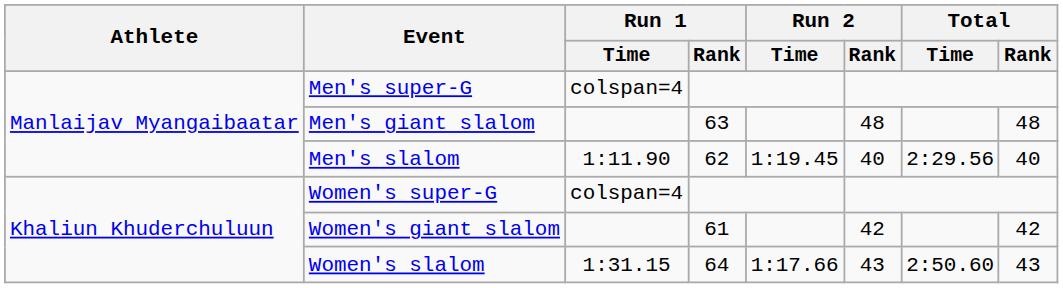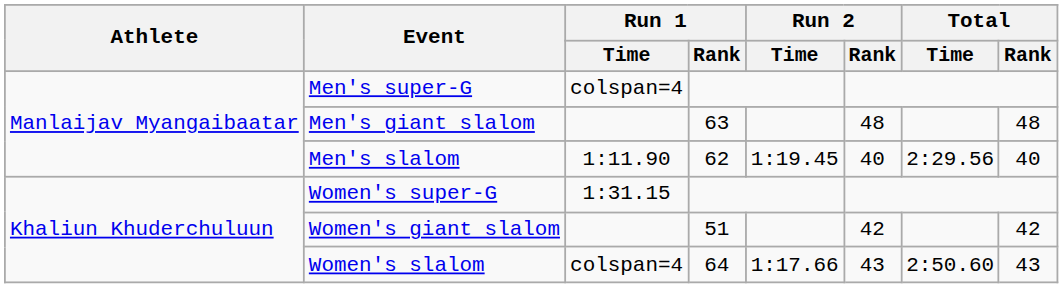(627, 194) colspan=4 -> (627, 194) 1:31.15
(717, 229) 61 -> (717, 229) 51
(627, 264) 1:31.15 -> (627, 264) colspan=4
